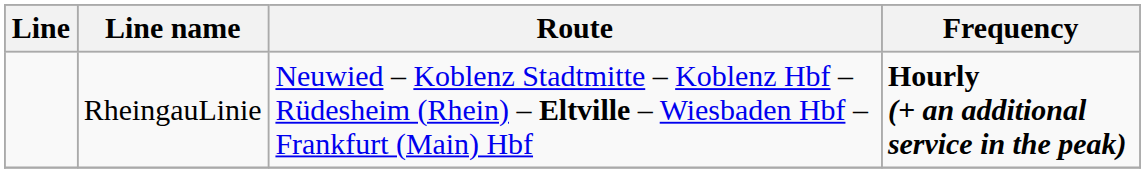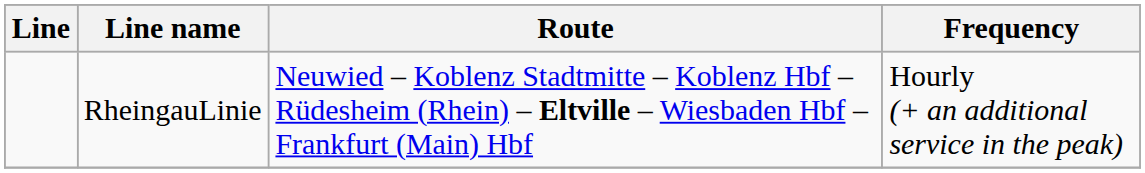(1007, 109) bold -> (1006, 109) normal
